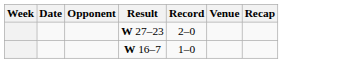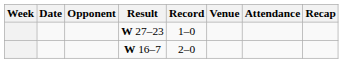+ column: (272, 13)
(187, 31) 2–0 -> (187, 31) 1–0
(187, 49) 1–0 -> (187, 49) 2–0
